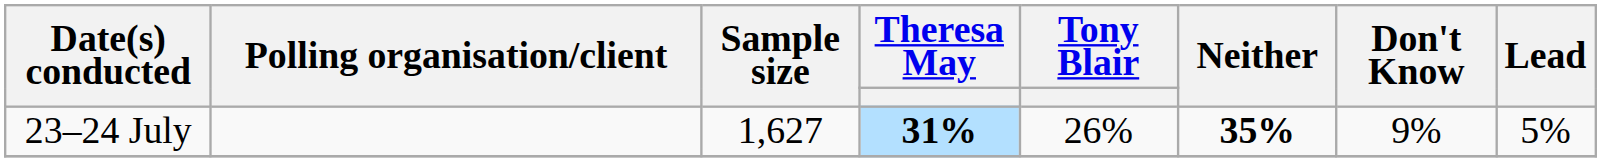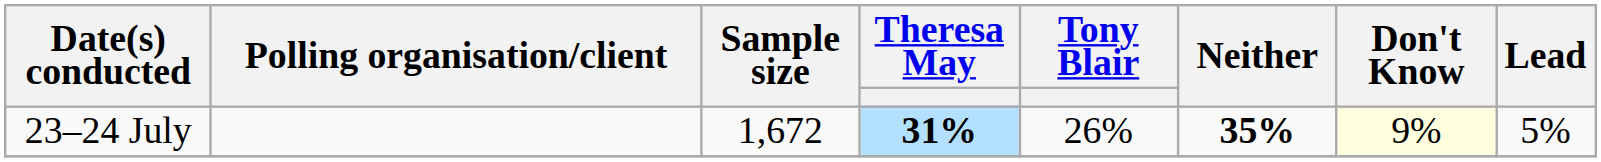(780, 130) 1,627 -> (780, 130) 1,672
(1416, 130) no background -> (1416, 130) lightyellow background
